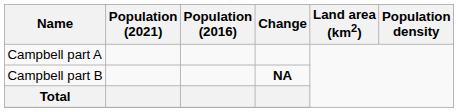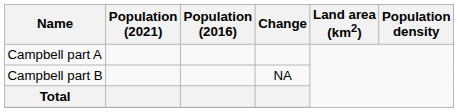(283, 75) bold -> (283, 75) normal
